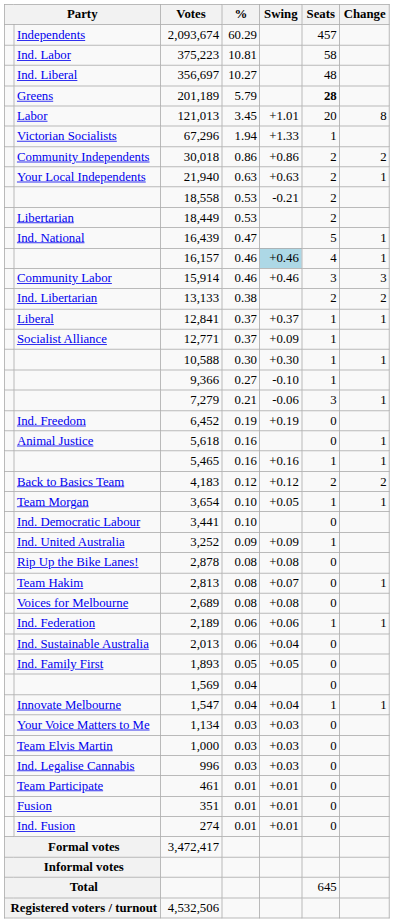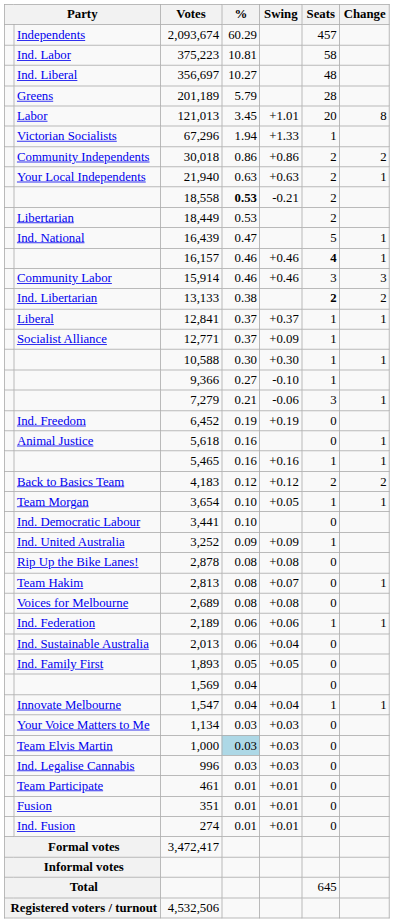(330, 95) bold -> (330, 95) normal
(246, 197) normal -> (246, 197) bold
(284, 258) lightblue background -> (284, 258) no background
(334, 258) normal -> (334, 258) bold
(334, 298) normal -> (334, 298) bold
(246, 745) no background -> (246, 745) lightblue background
